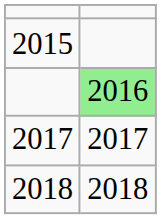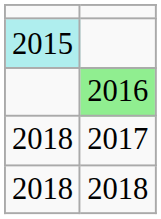(43, 42) no background -> (43, 42) paleturquoise background
(43, 139) 2017 -> (43, 139) 2018
